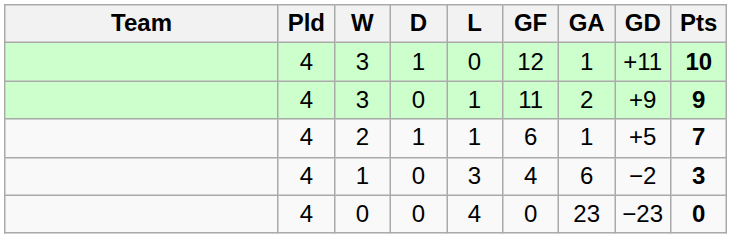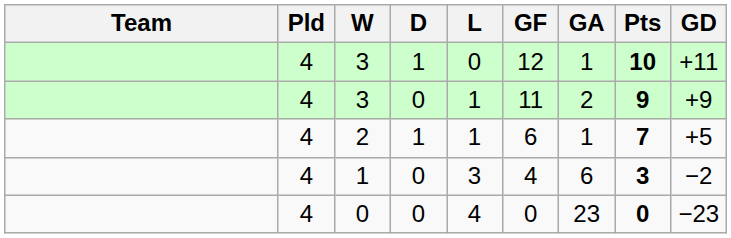columns swapped: (643, 23) <-> (699, 23)
